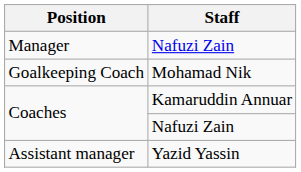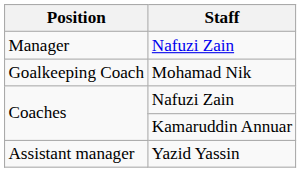(222, 99) Kamaruddin Annuar -> (193, 99) Nafuzi Zain
(193, 126) Nafuzi Zain -> (222, 126) Kamaruddin Annuar
